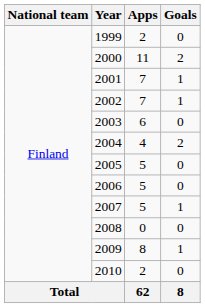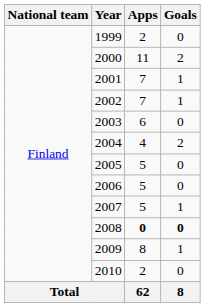(143, 228) normal -> (143, 228) bold
(180, 228) normal -> (180, 228) bold
